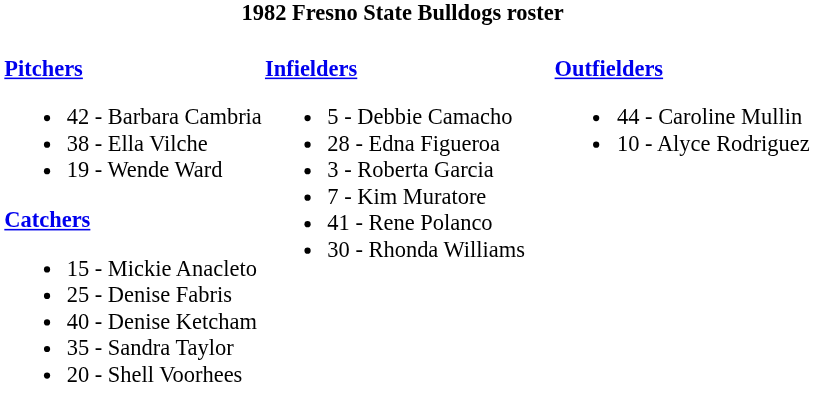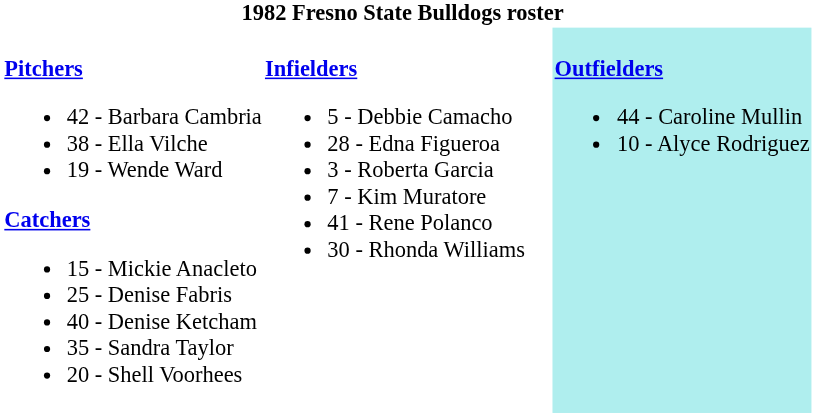(682, 107) no background -> (682, 107) paleturquoise background
